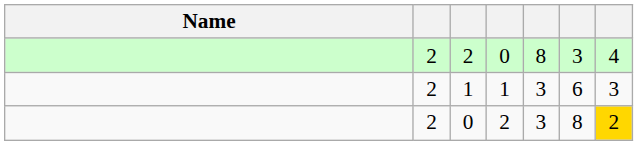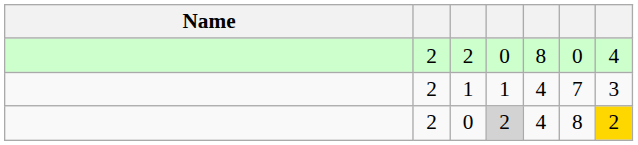(577, 55) 3 -> (577, 55) 0
(541, 88) 3 -> (541, 88) 4
(577, 88) 6 -> (577, 88) 7
(504, 122) no background -> (504, 122) lightgrey background
(541, 122) 3 -> (541, 122) 4
